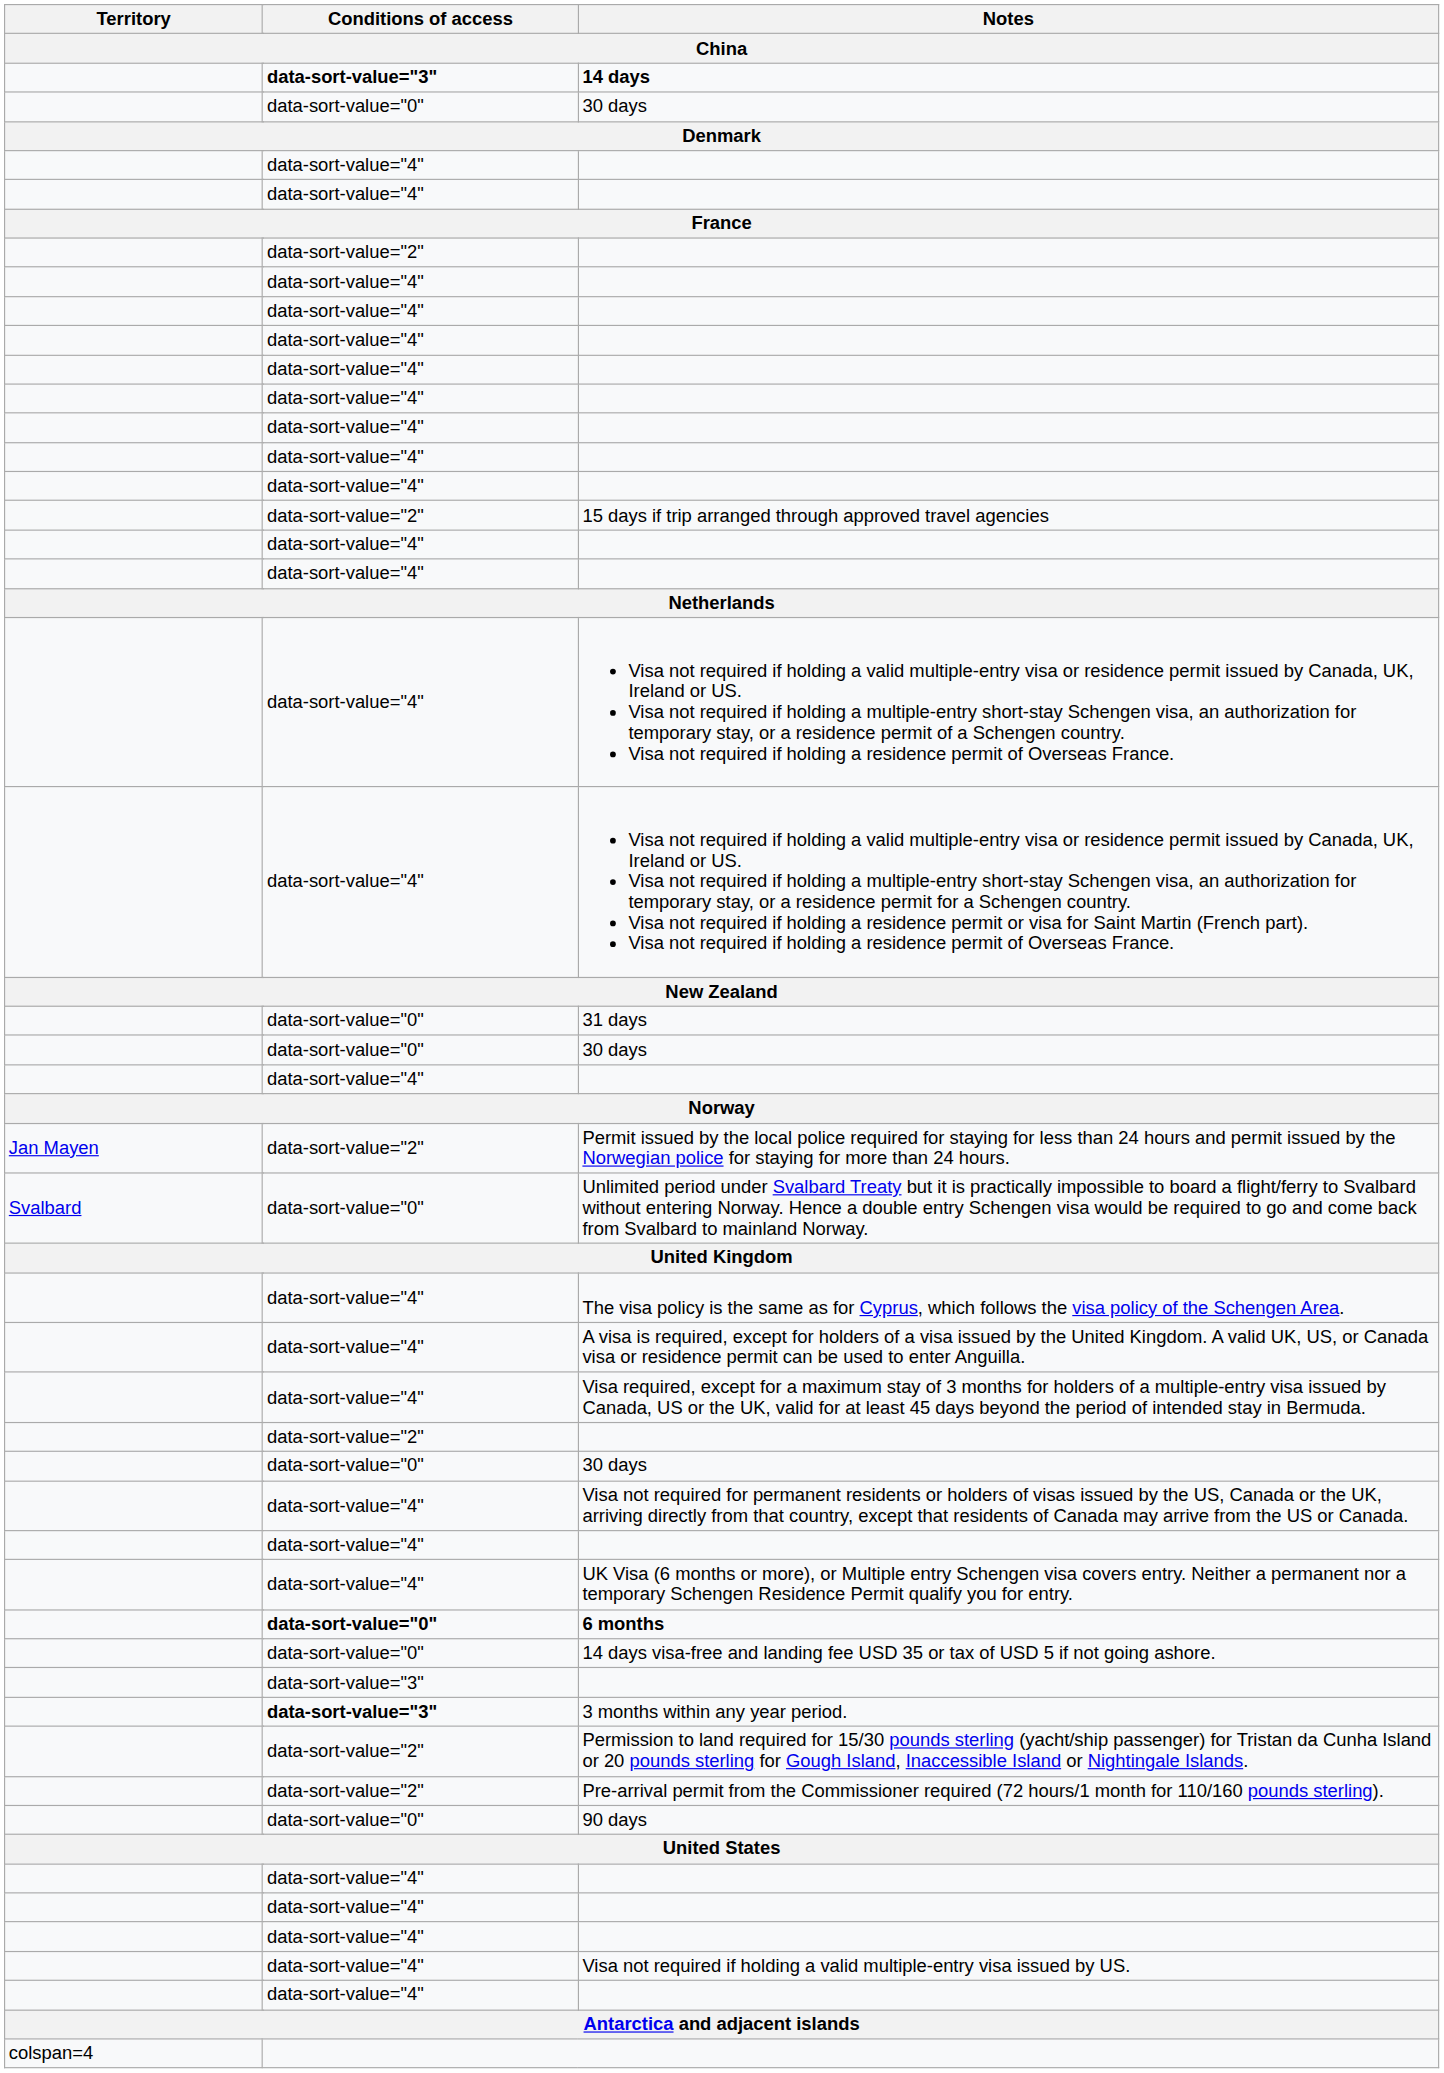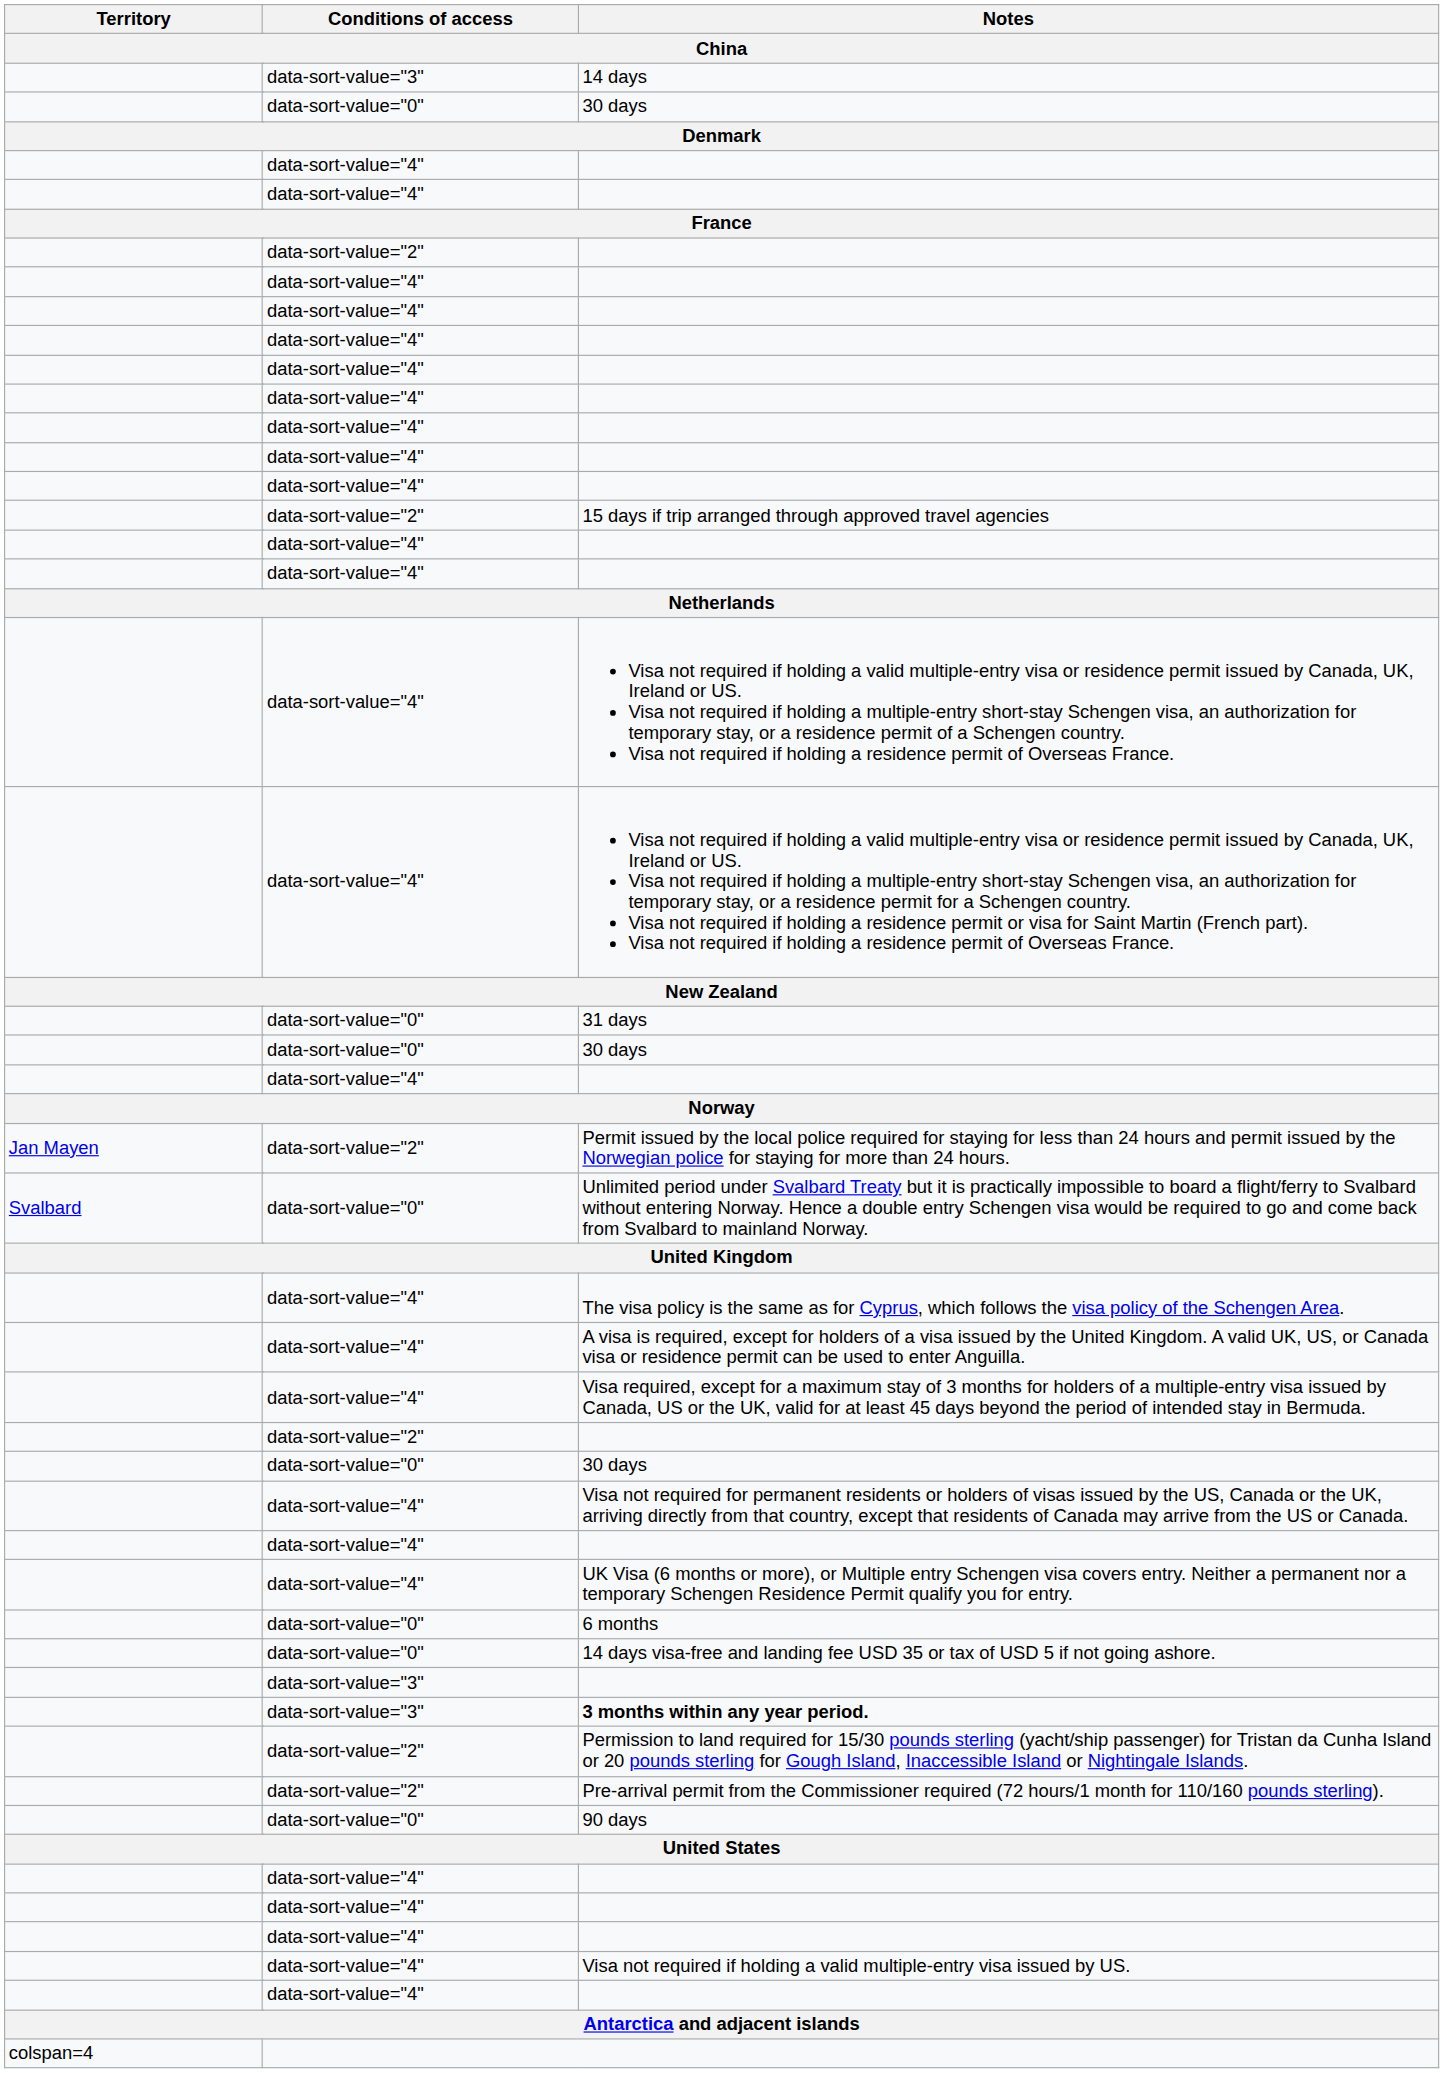(352, 77) bold -> (345, 77) normal
(616, 77) bold -> (615, 77) normal
(352, 1624) bold -> (345, 1624) normal
(623, 1624) bold -> (620, 1624) normal
(352, 1711) bold -> (345, 1711) normal
(715, 1711) normal -> (726, 1711) bold
